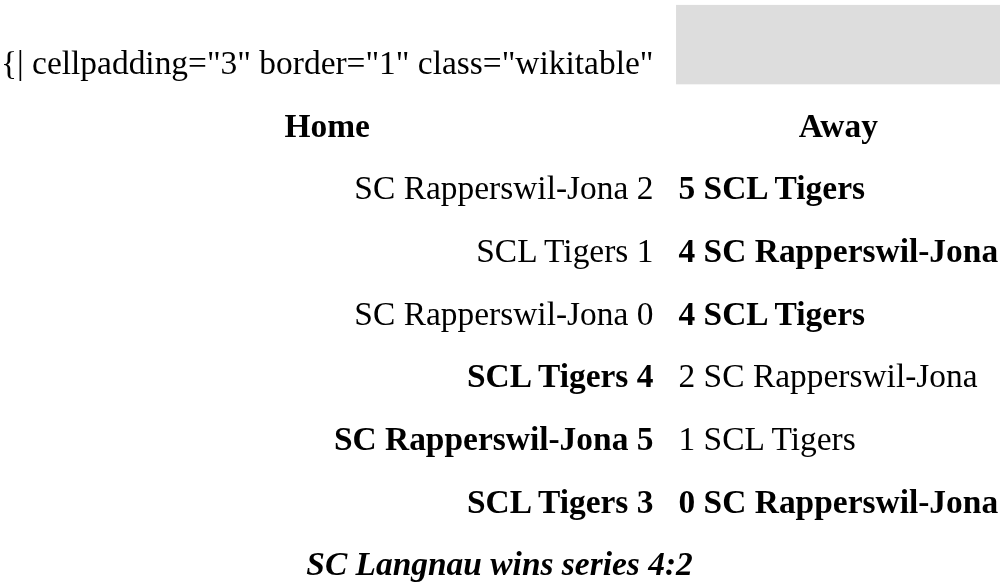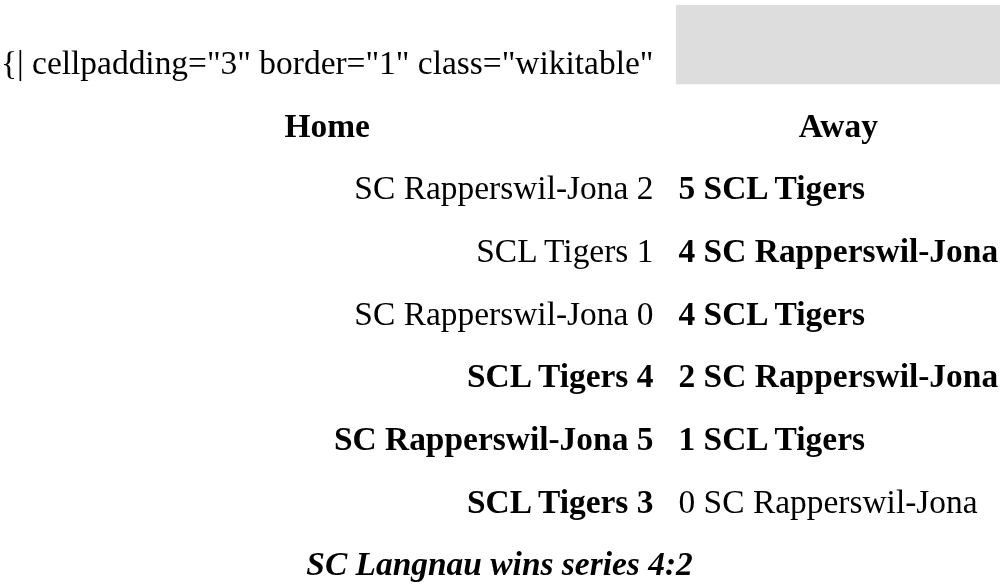(828, 376) normal -> (838, 376) bold
(767, 439) normal -> (772, 439) bold
(838, 501) bold -> (828, 501) normal
